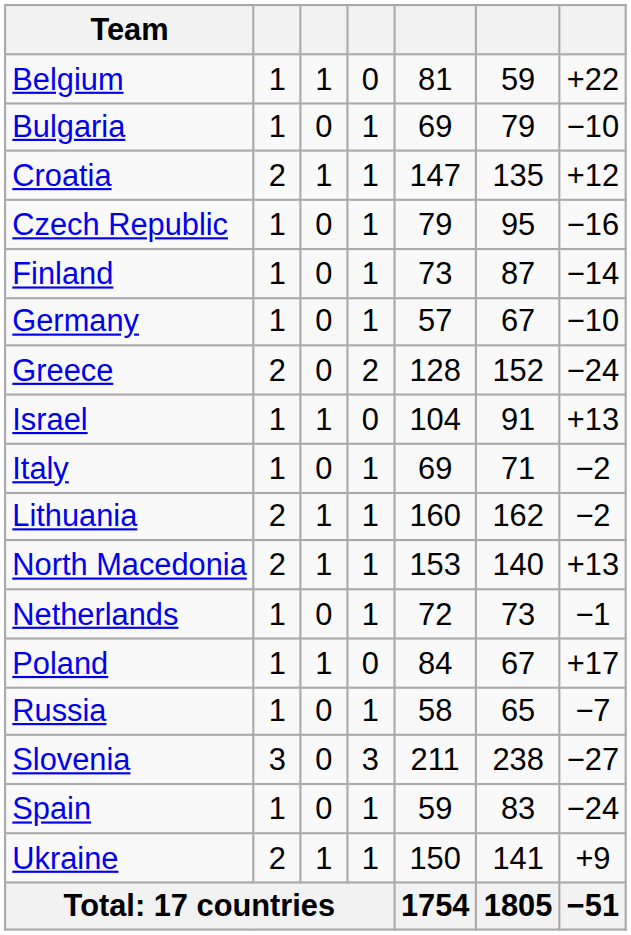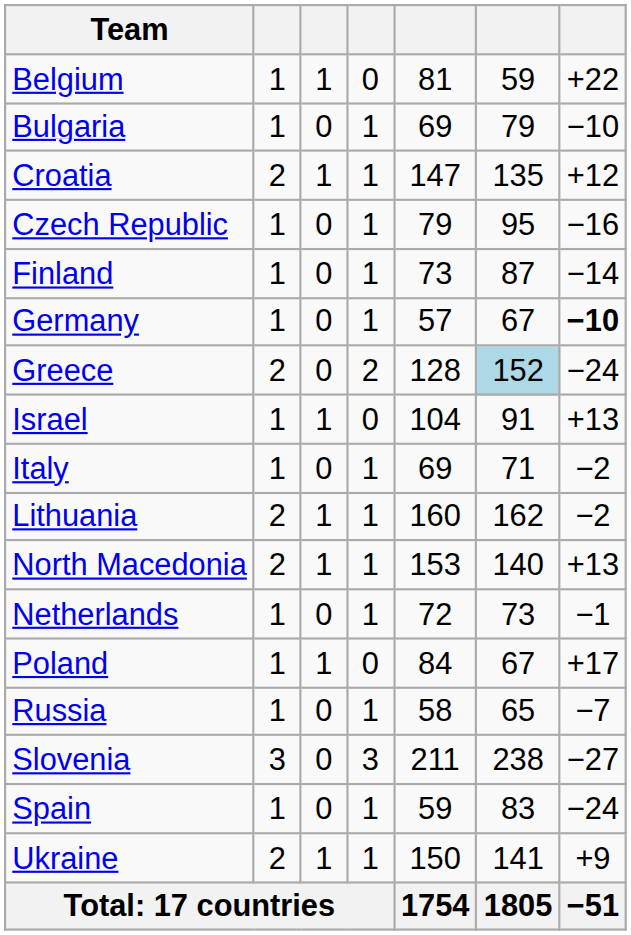(593, 322) normal -> (593, 322) bold
(518, 371) no background -> (518, 371) lightblue background
